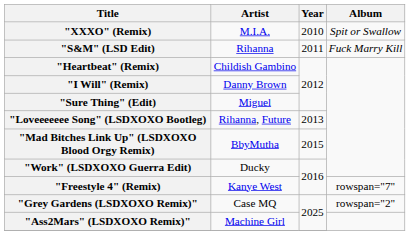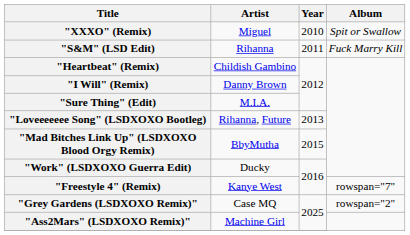(255, 31) M.I.A. -> (255, 31) Miguel
(255, 102) Miguel -> (255, 102) M.I.A.
